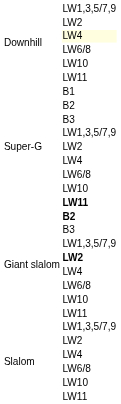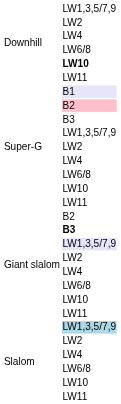(72, 36) lightyellow background -> (72, 36) no background
(75, 64) normal -> (76, 64) bold
(69, 91) no background -> (69, 91) lavender background
(69, 105) no background -> (69, 105) pink background
(75, 202) bold -> (75, 202) normal
(69, 216) bold -> (69, 216) normal
(69, 230) normal -> (69, 230) bold
(89, 244) no background -> (89, 244) lavender background
(73, 258) bold -> (72, 258) normal
(89, 327) no background -> (89, 327) lightblue background
